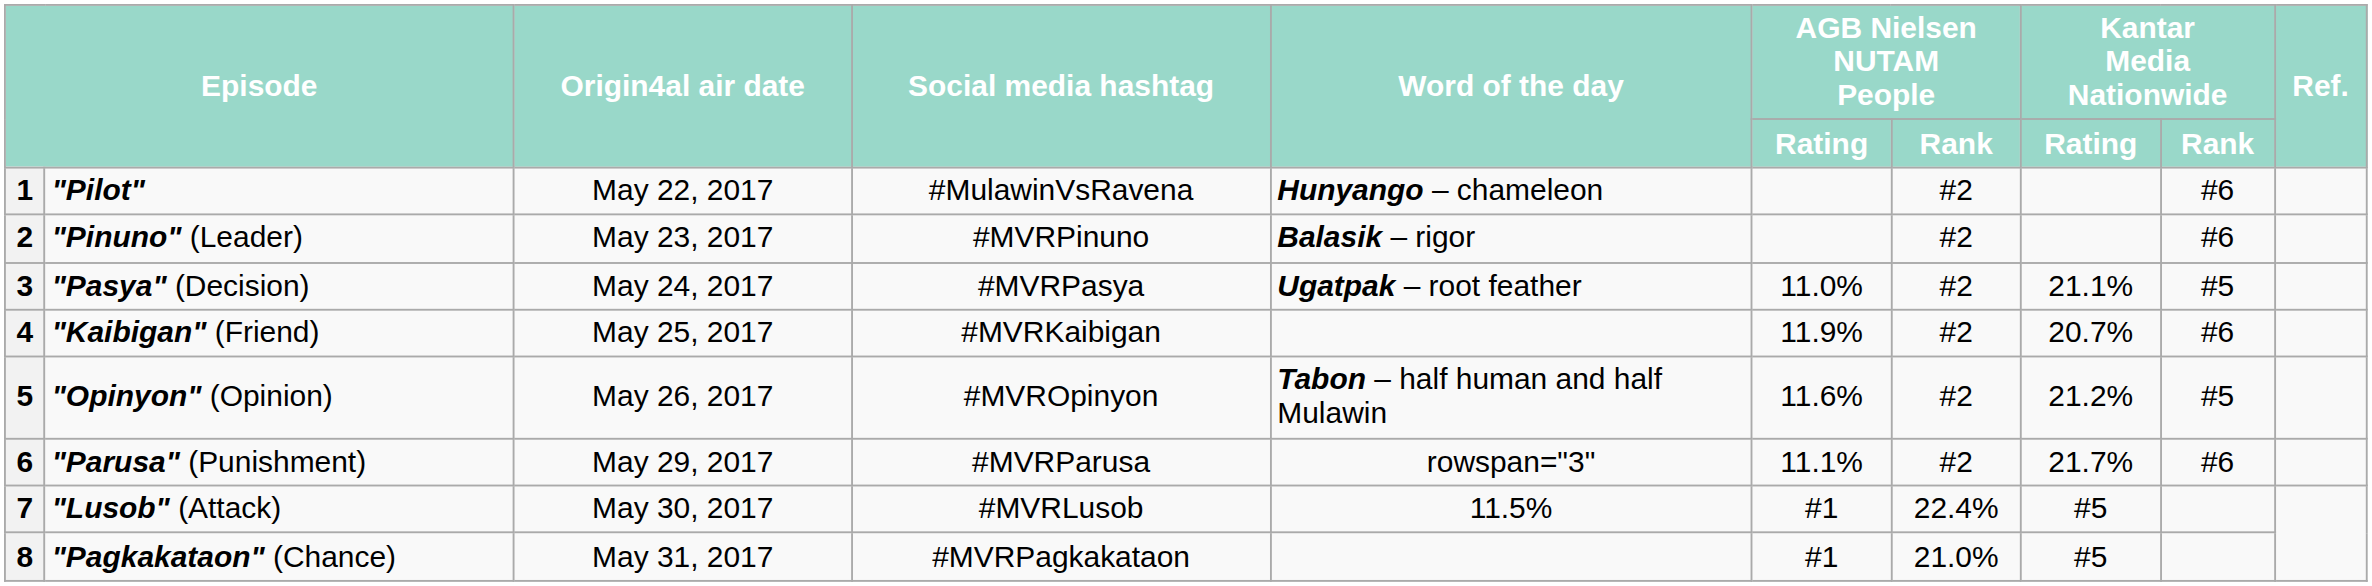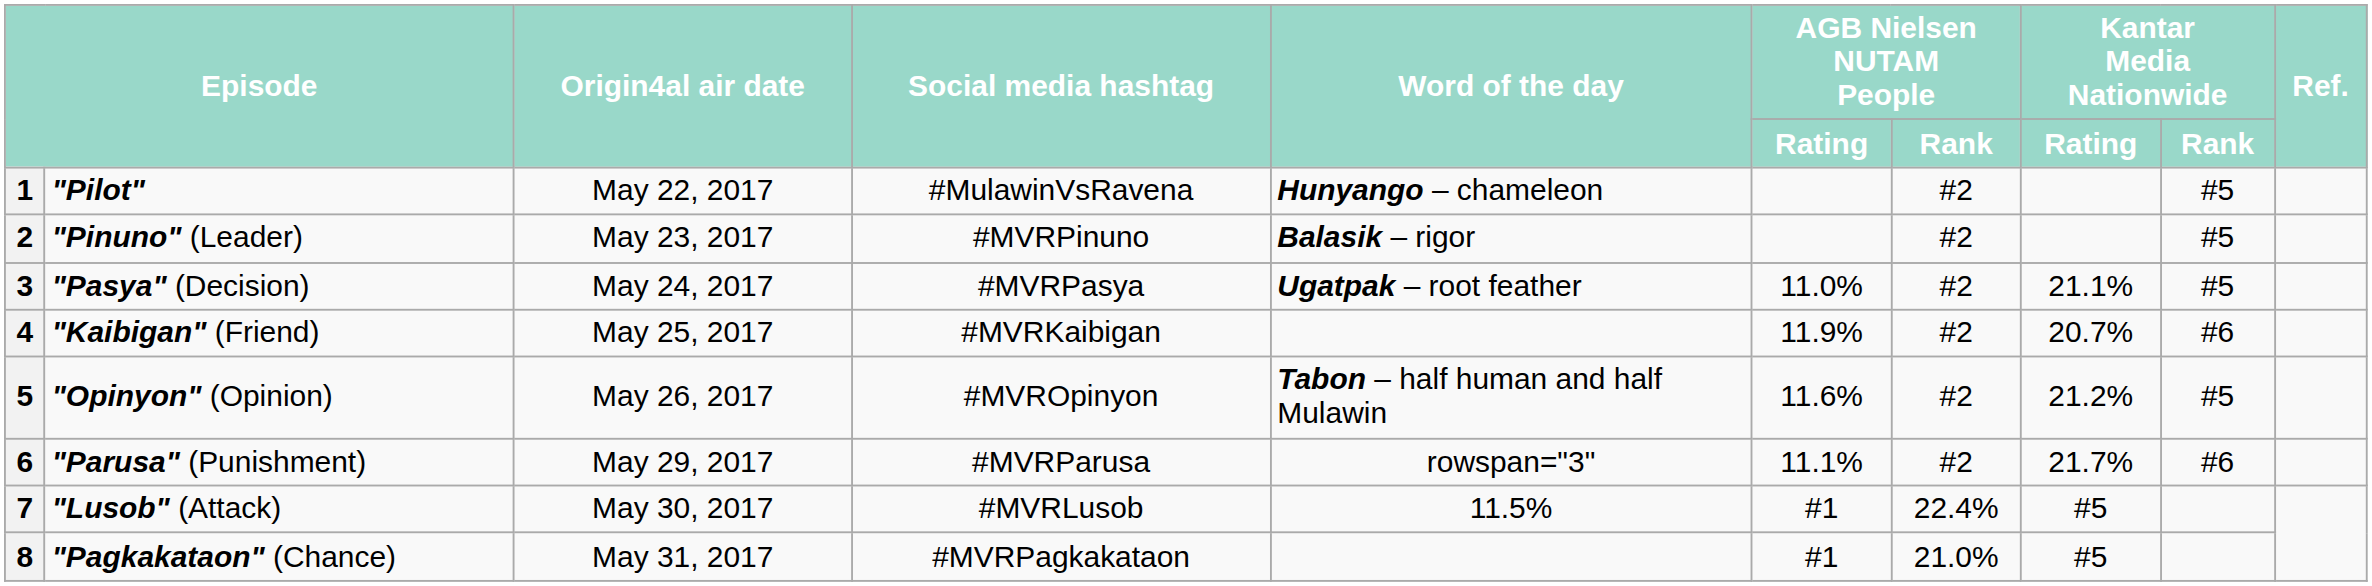(2218, 190) #6 -> (2218, 190) #5
(2218, 237) #6 -> (2218, 237) #5
